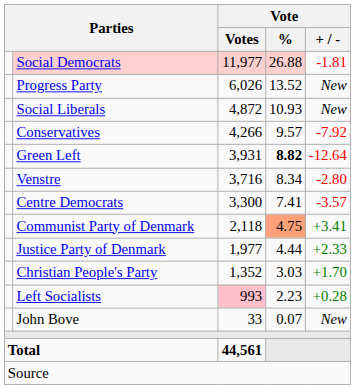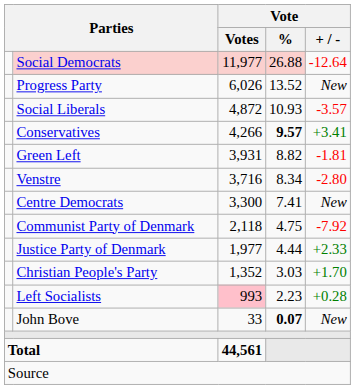(331, 62) -1.81 -> (328, 62) -12.64
(334, 109) New -> (331, 109) -3.57
(289, 132) normal -> (289, 132) bold
(331, 132) -7.92 -> (330, 132) +3.41
(289, 156) bold -> (289, 156) normal
(328, 156) -12.64 -> (331, 156) -1.81
(331, 202) -3.57 -> (334, 202) New
(289, 226) lightsalmon background -> (289, 226) no background
(330, 226) +3.41 -> (331, 226) -7.92
(289, 319) normal -> (289, 319) bold
